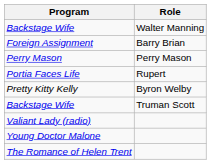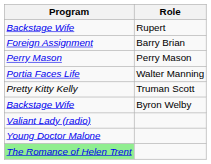(170, 27) Walter Manning -> (151, 27) Rupert
(151, 74) Rupert -> (170, 74) Walter Manning
(164, 89) Byron Welby -> (165, 89) Truman Scott
(165, 105) Truman Scott -> (164, 105) Byron Welby
(69, 151) no background -> (69, 151) lightgreen background
